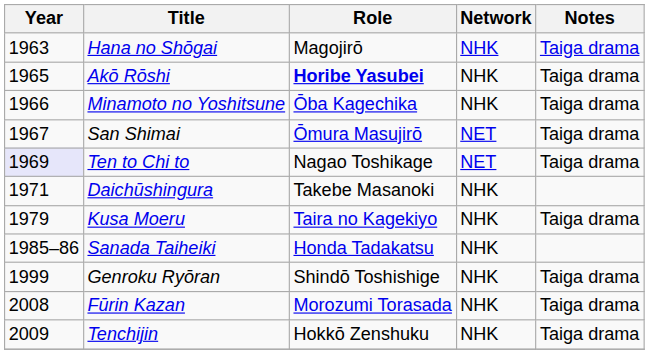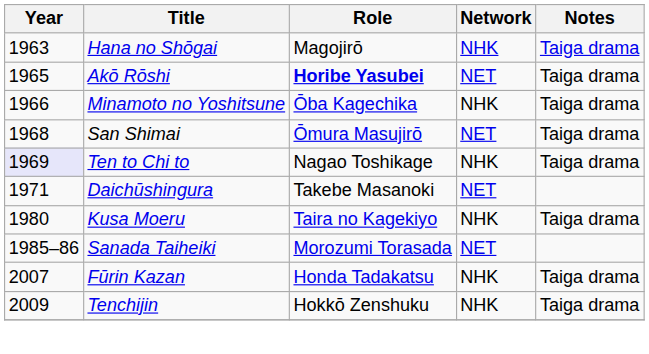(479, 76) NHK -> (478, 76) NET
(29, 133) 1967 -> (29, 133) 1968
(478, 162) NET -> (479, 162) NHK
(479, 190) NHK -> (478, 190) NET
(29, 219) 1979 -> (29, 219) 1980
(364, 248) Honda Tadakatsu -> (373, 248) Morozumi Torasada
(479, 248) NHK -> (478, 248) NET
- row: (154, 276)
(29, 305) 2008 -> (29, 276) 2007
(373, 305) Morozumi Torasada -> (364, 276) Honda Tadakatsu
